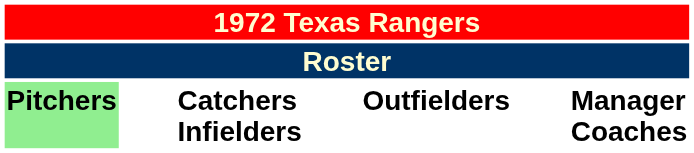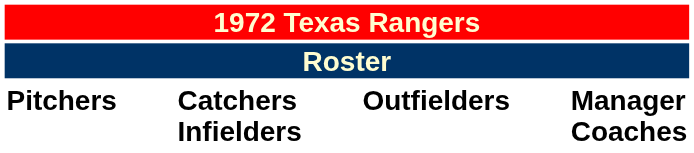(62, 99) lightgreen background -> (62, 99) no background
